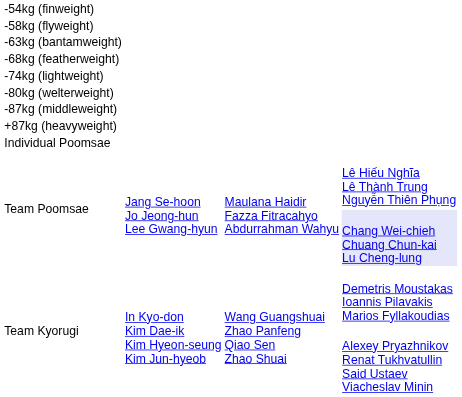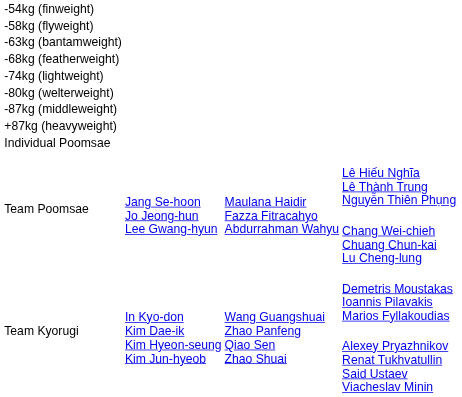(389, 244) lavender background -> (389, 244) no background
